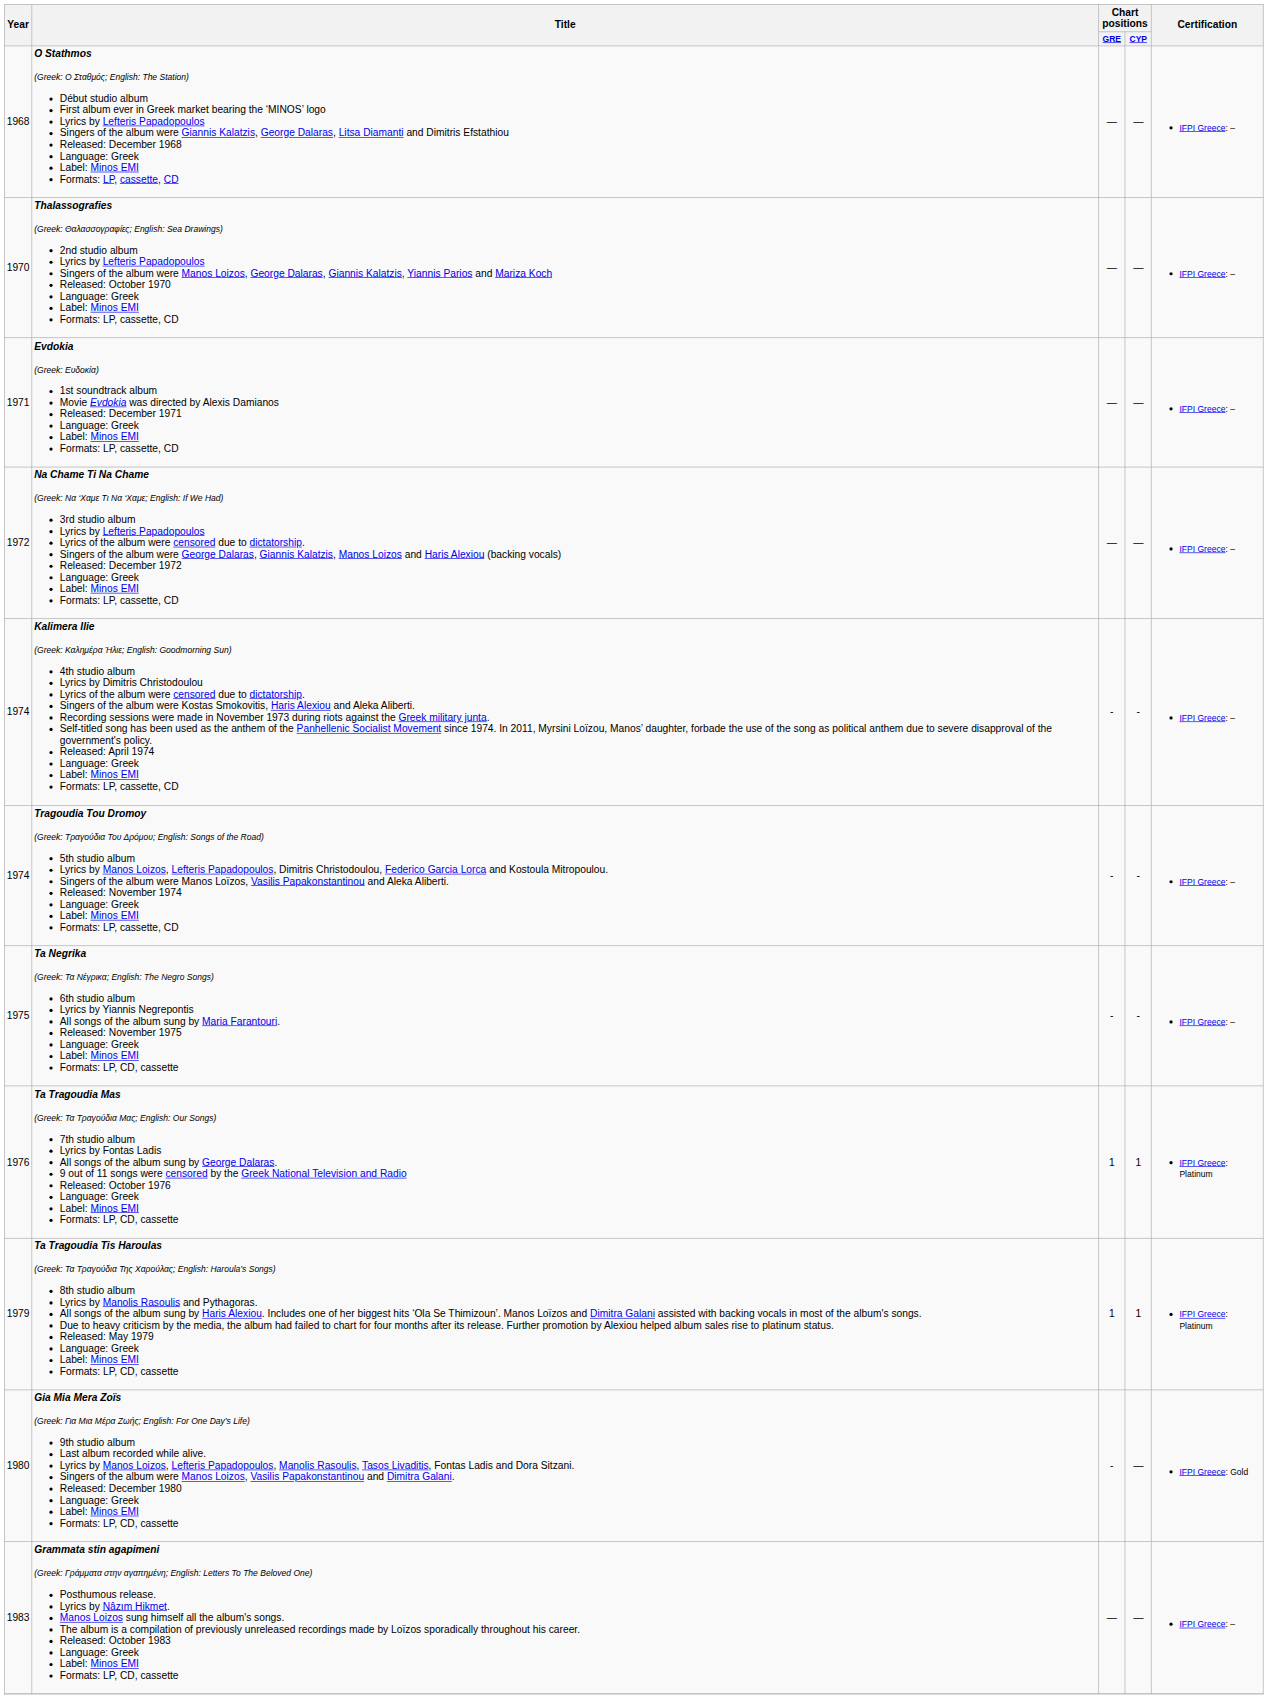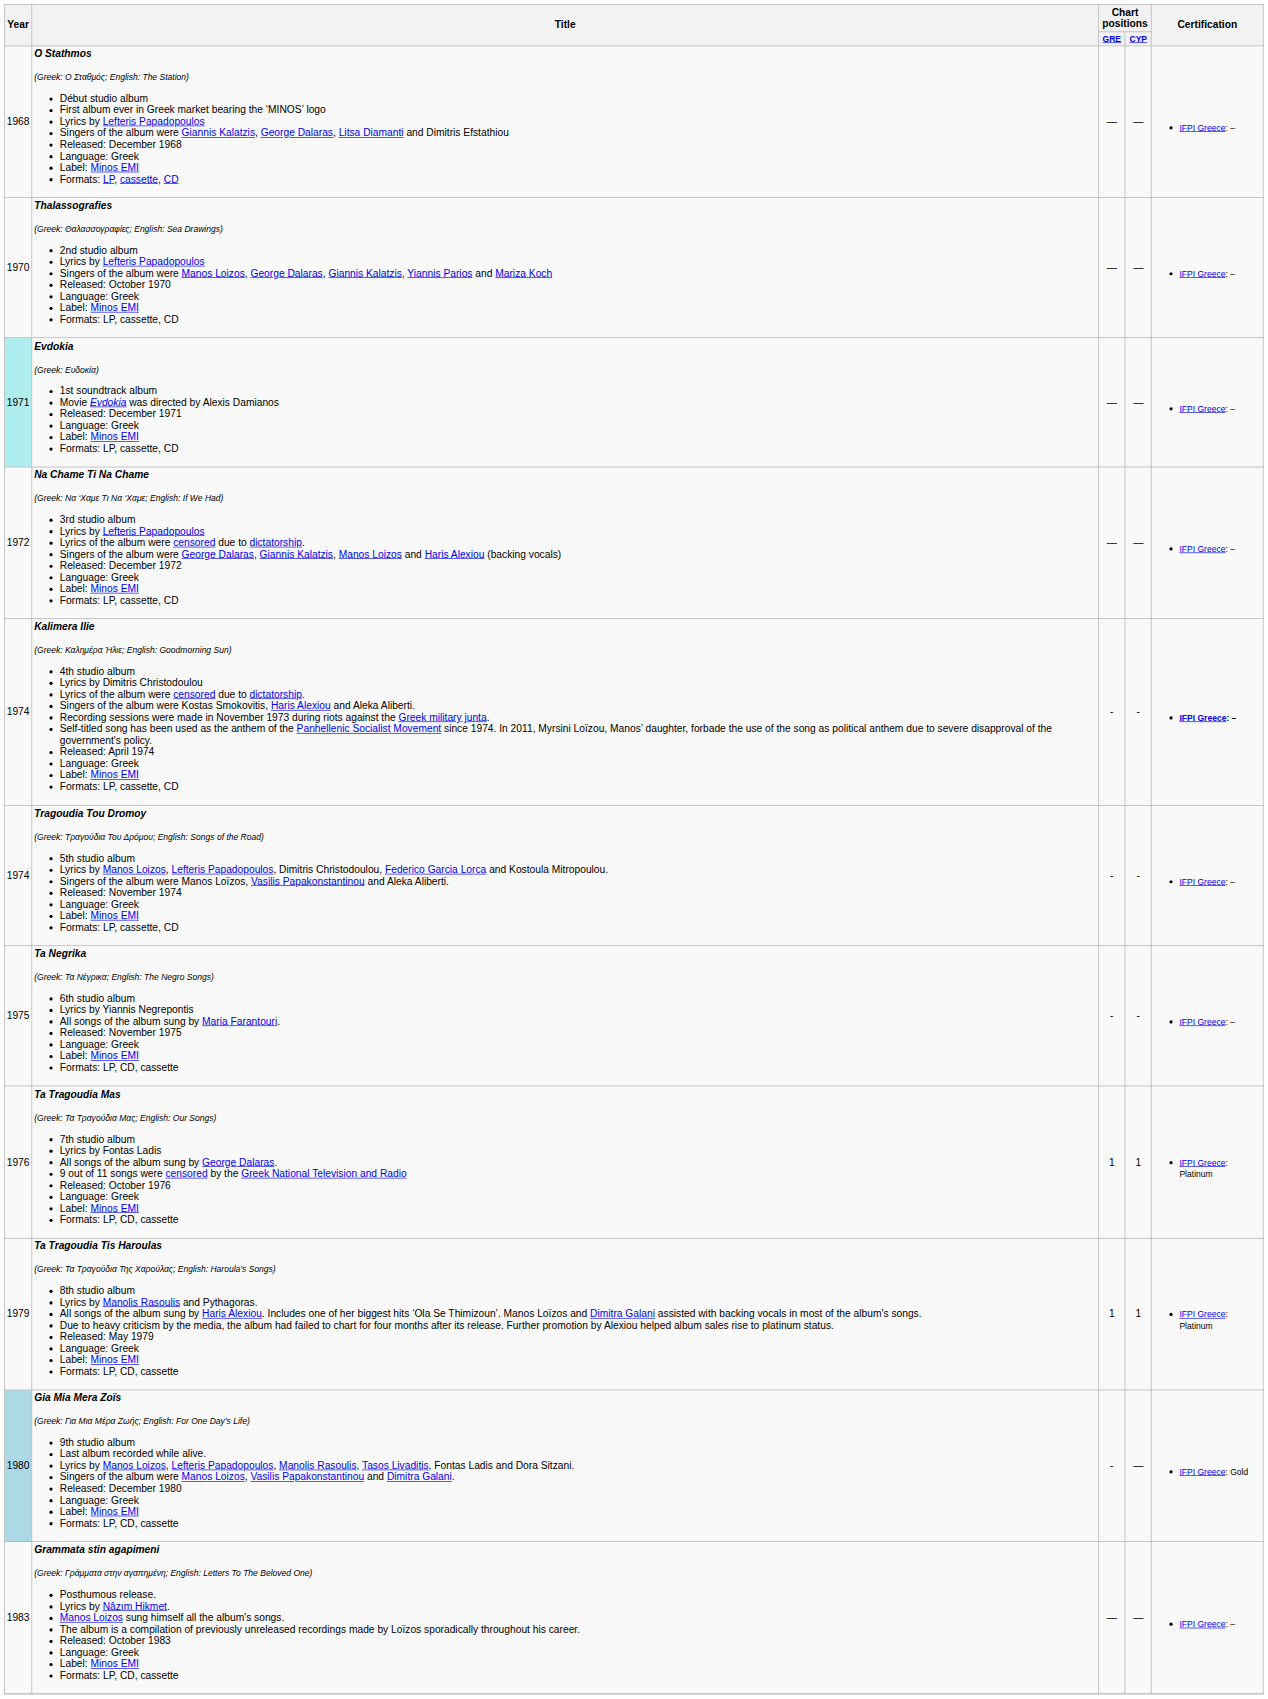(18, 402) no background -> (18, 402) paleturquoise background
(1207, 718) normal -> (1207, 718) bold
(18, 1466) no background -> (18, 1466) lightblue background
